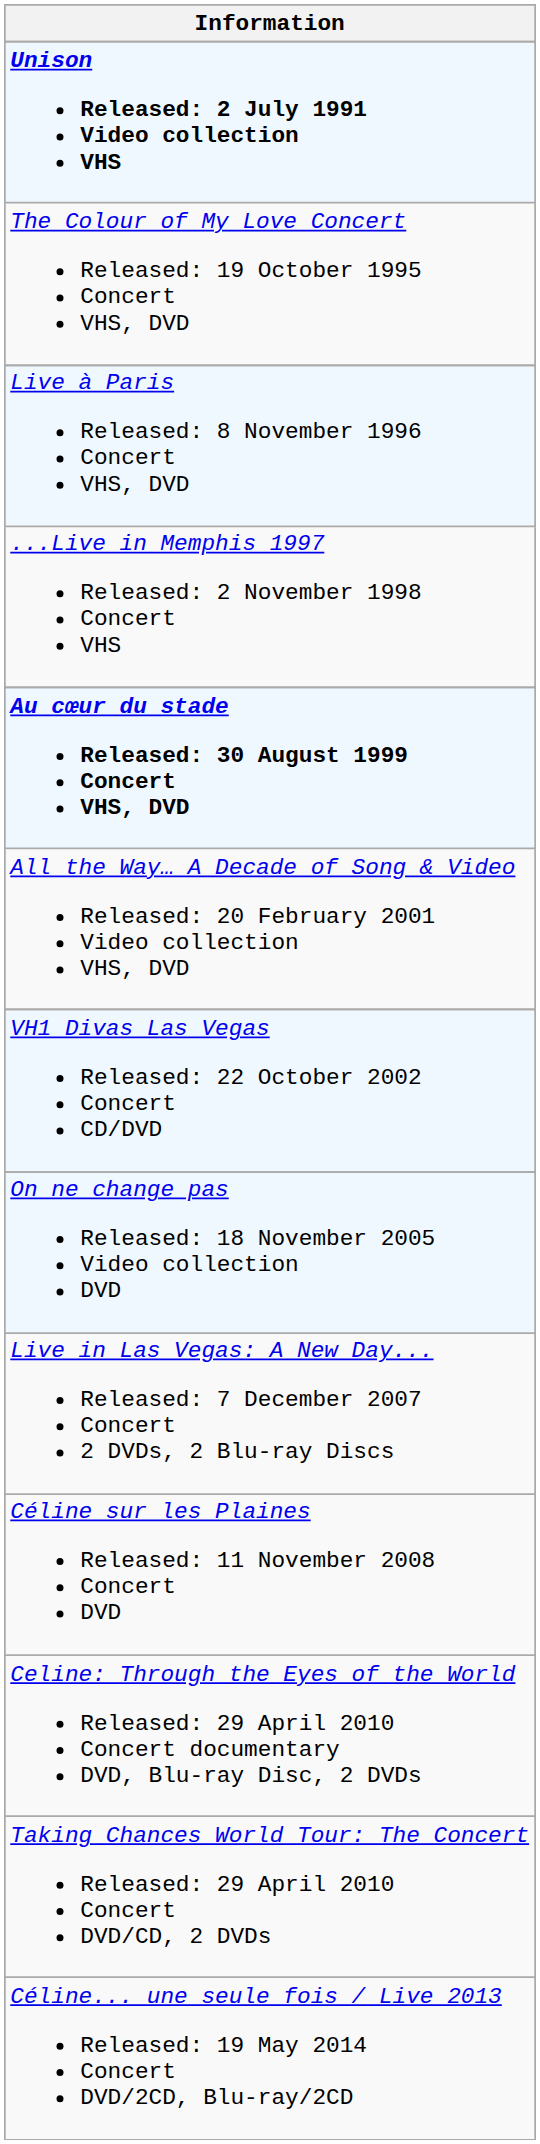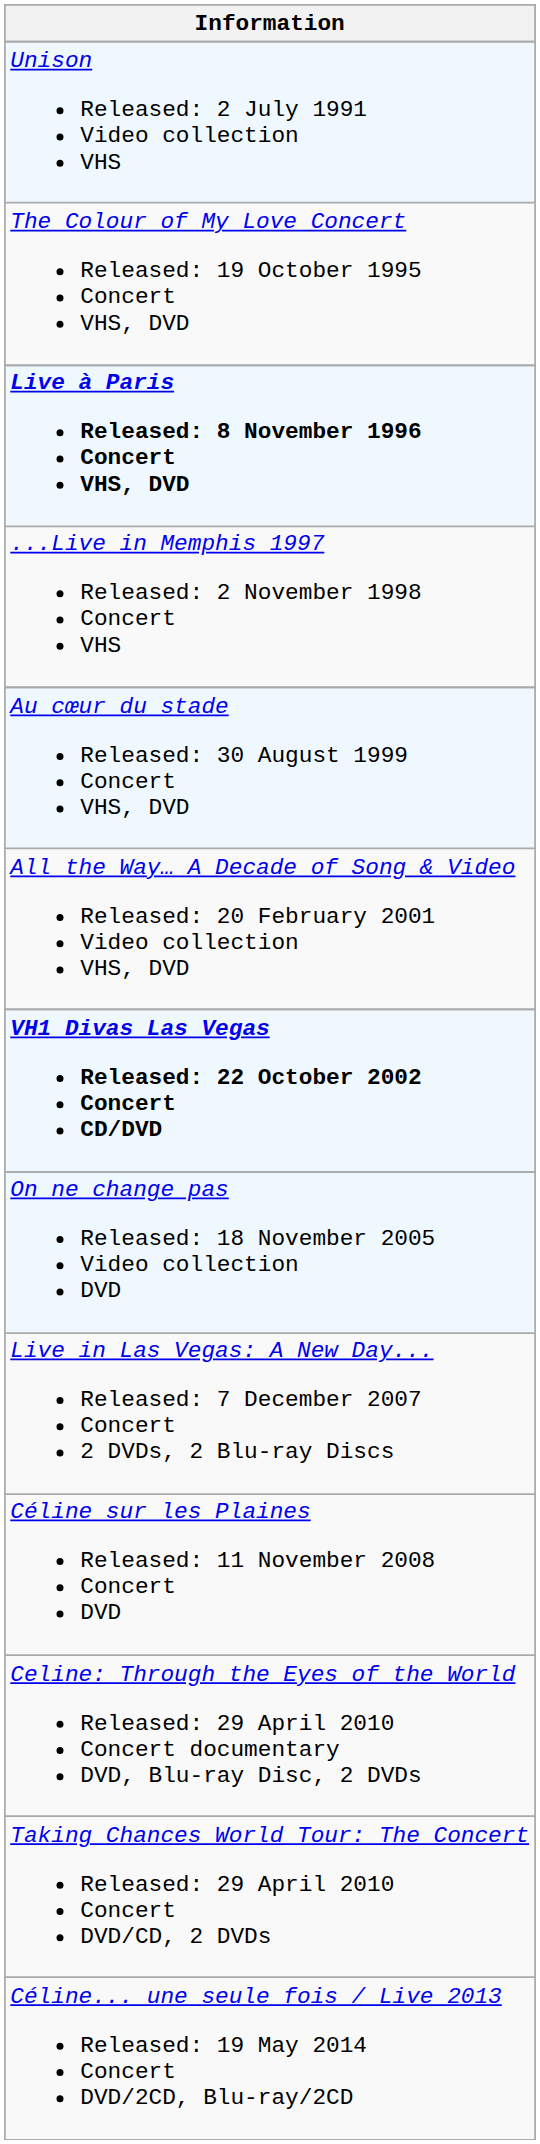(270, 111) bold -> (270, 111) normal
(270, 434) normal -> (270, 434) bold
(270, 757) bold -> (270, 757) normal
(270, 1079) normal -> (270, 1079) bold
